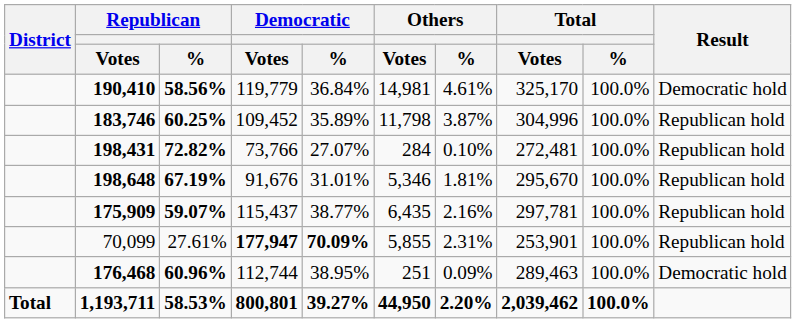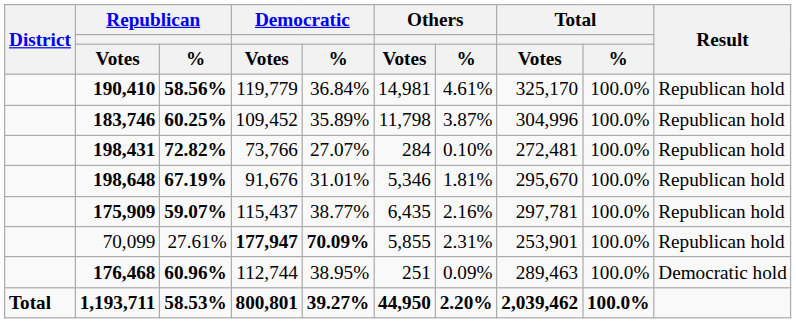(723, 89) Democratic hold -> (721, 89) Republican hold
